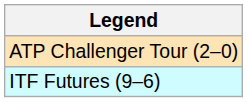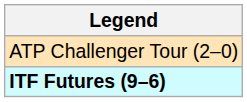(85, 82) normal -> (87, 82) bold
